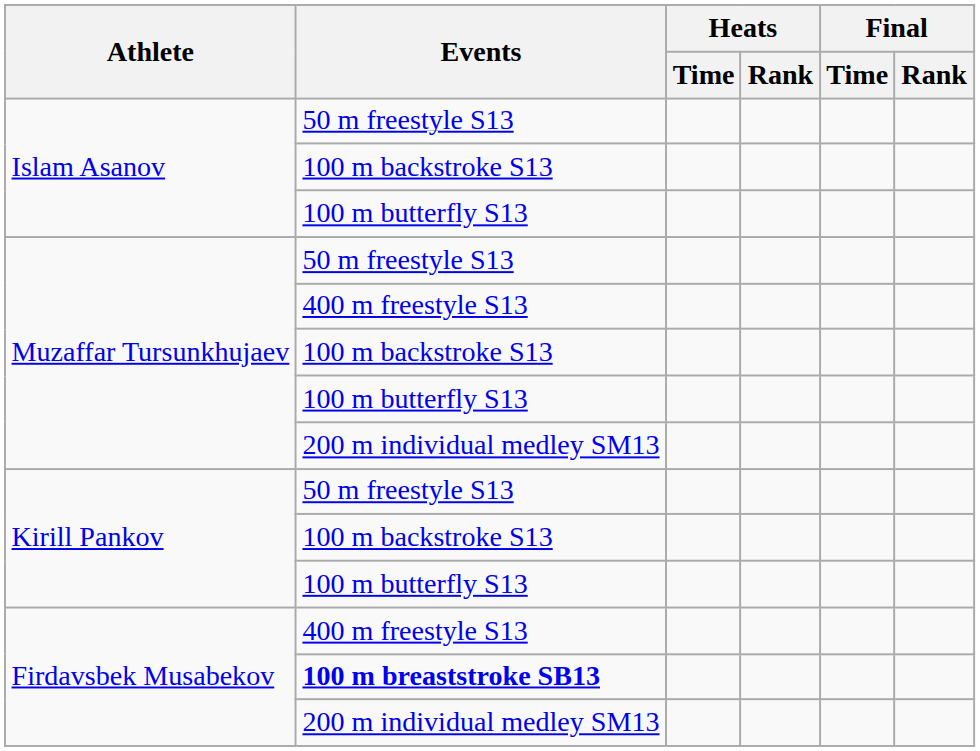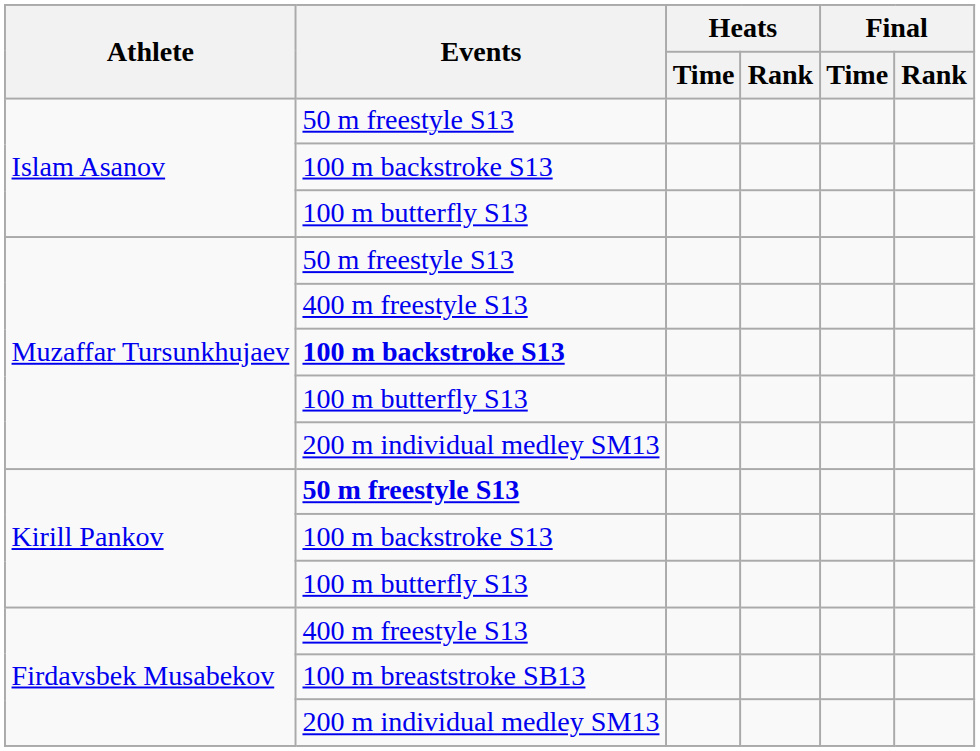(428, 352) normal -> (434, 352) bold
(408, 491) normal -> (411, 491) bold
(451, 676) bold -> (444, 676) normal
